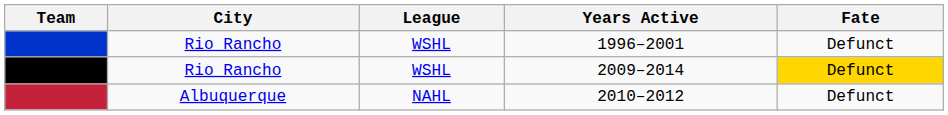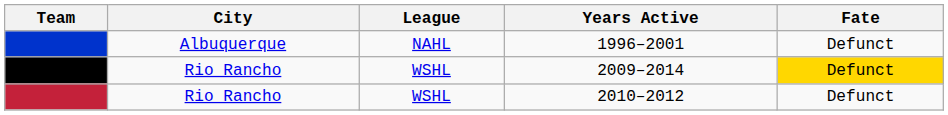(233, 44) Rio Rancho -> (233, 44) Albuquerque
(431, 44) WSHL -> (431, 44) NAHL
(233, 97) Albuquerque -> (233, 97) Rio Rancho
(431, 97) NAHL -> (431, 97) WSHL
